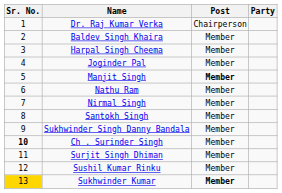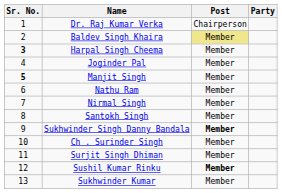(220, 37) no background -> (220, 37) khaki background
(23, 50) normal -> (23, 50) bold
(23, 77) normal -> (23, 77) bold
(220, 77) bold -> (220, 77) normal
(220, 129) normal -> (220, 129) bold
(23, 142) bold -> (23, 142) normal
(220, 169) normal -> (220, 169) bold
(23, 182) gold background -> (23, 182) no background
(220, 182) bold -> (220, 182) normal
